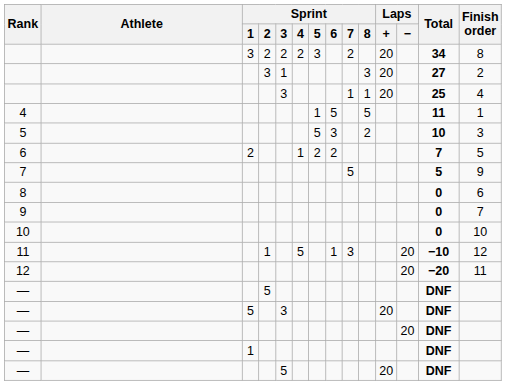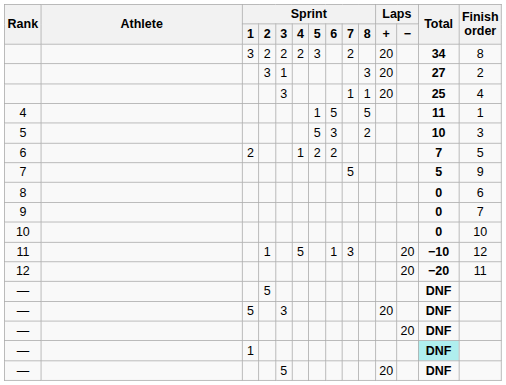(439, 350) no background -> (439, 350) paleturquoise background
